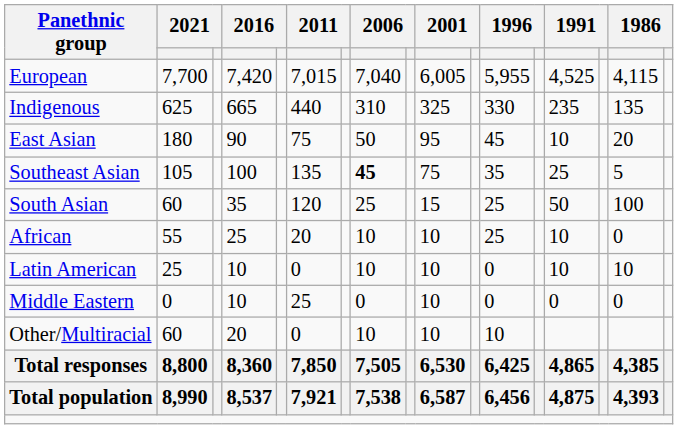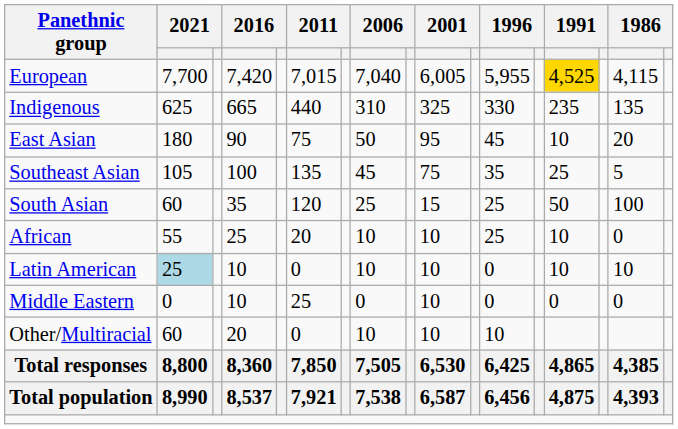(572, 75) no background -> (572, 75) gold background
(365, 172) bold -> (365, 172) normal
(172, 269) no background -> (172, 269) lightblue background
